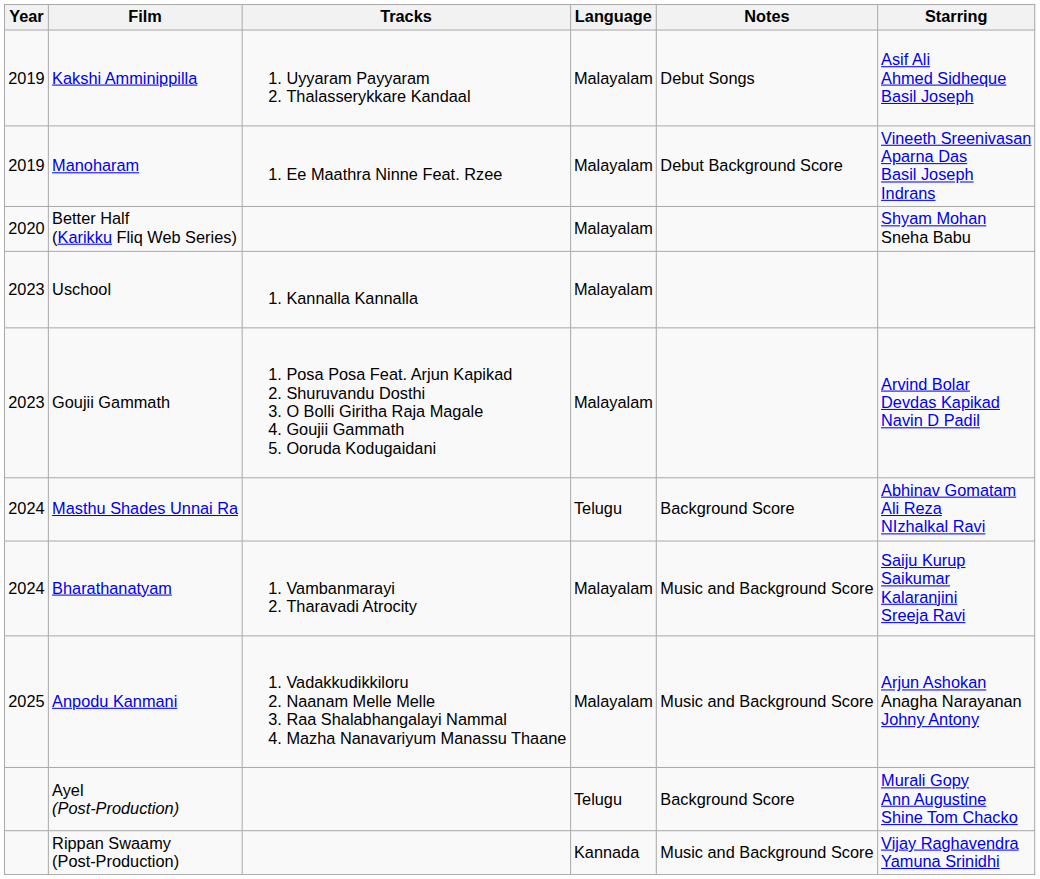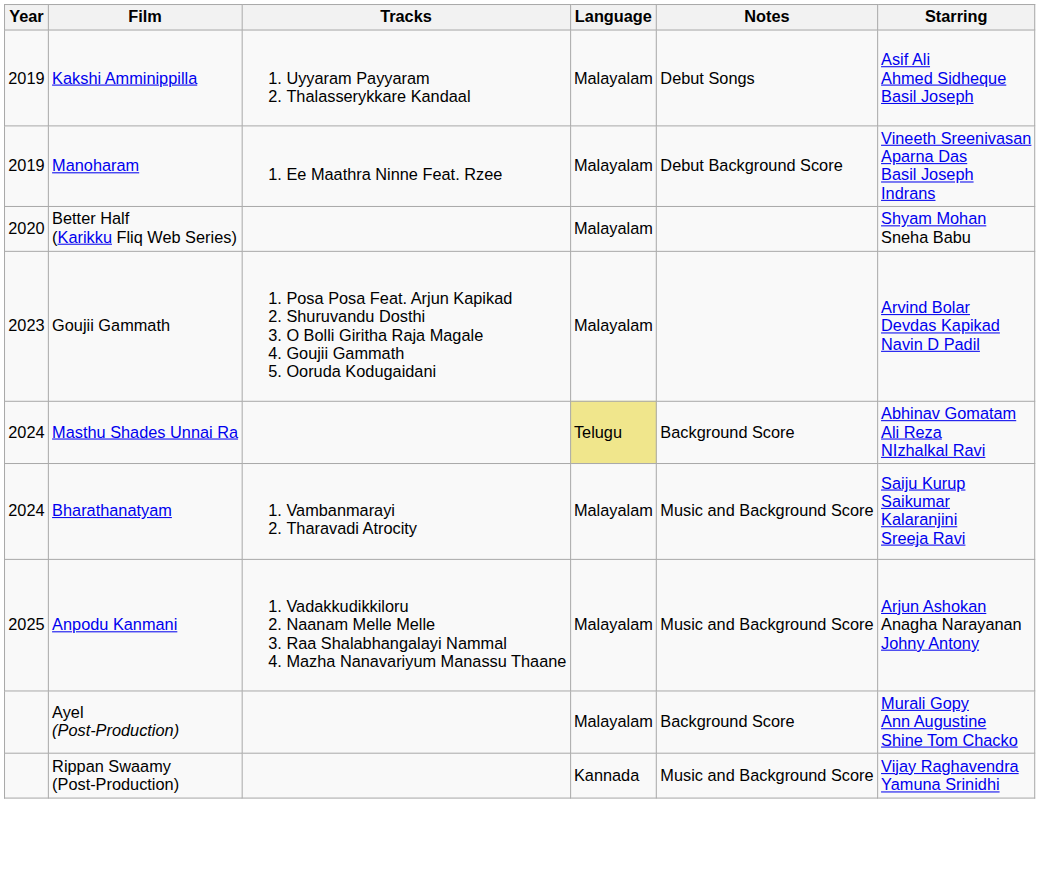- row: (82, 289)
(598, 509) no background -> (598, 432) khaki background
(598, 799) Telugu -> (613, 722) Malayalam
